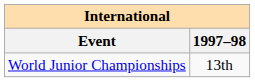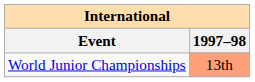(219, 64) no background -> (219, 64) lightsalmon background
